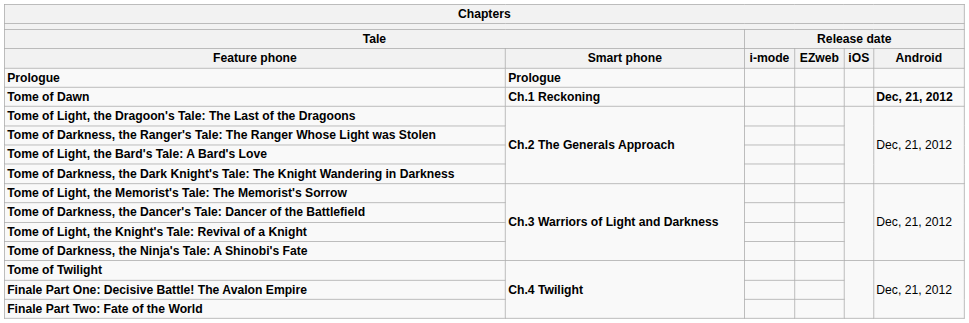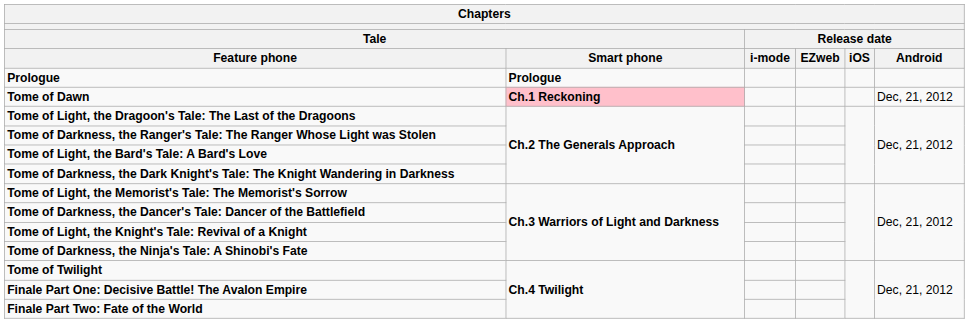(554, 96) no background -> (555, 96) pink background
(915, 96) bold -> (915, 96) normal
